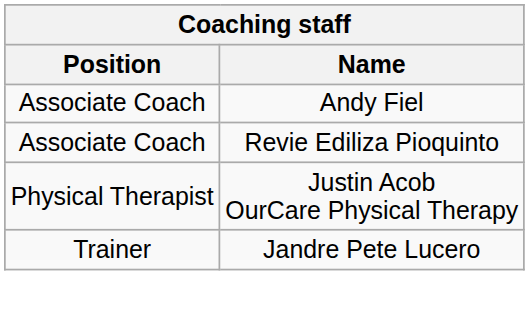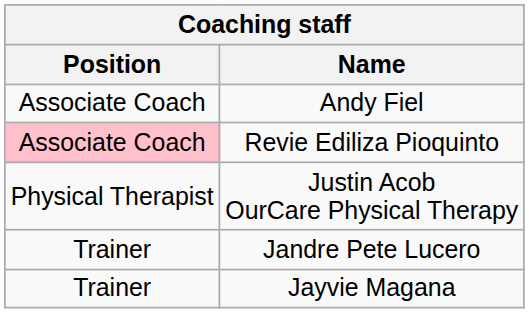(112, 143) no background -> (112, 143) pink background
+ row: (372, 289)
